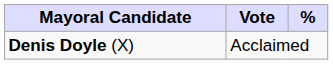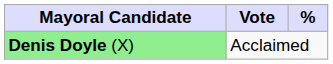(71, 45) no background -> (71, 45) lightgreen background
